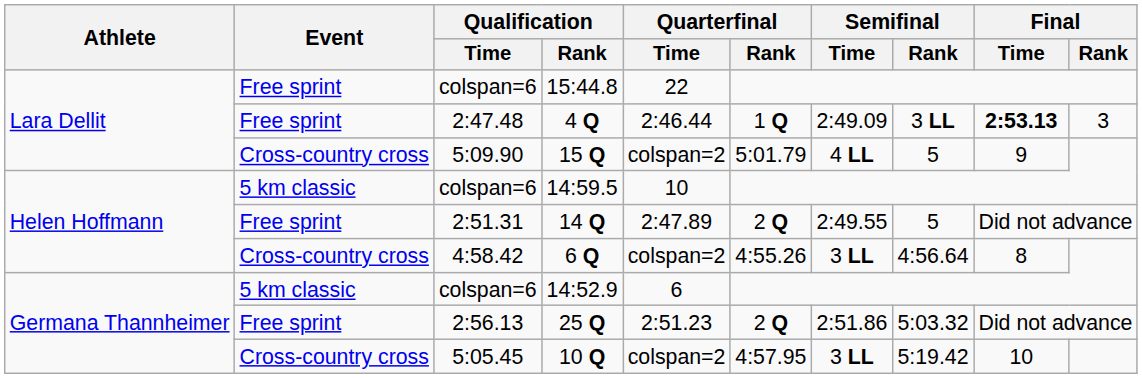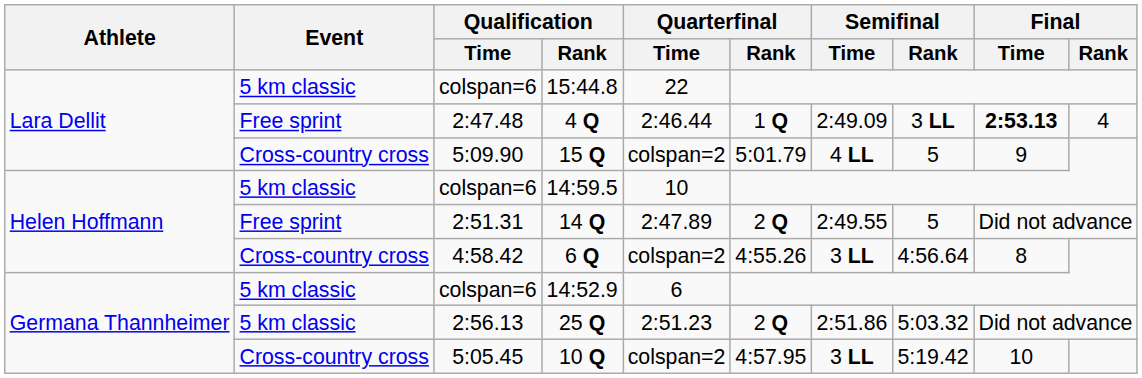(290, 87) Free sprint -> (298, 87) 5 km classic
(1103, 121) 3 -> (1103, 121) 4
(290, 323) Free sprint -> (298, 323) 5 km classic
